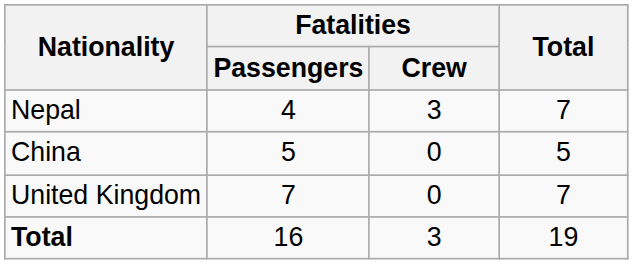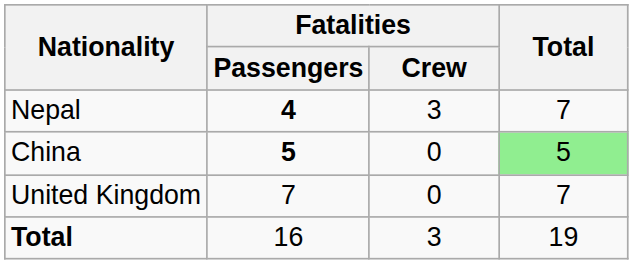(288, 110) normal -> (288, 110) bold
(288, 152) normal -> (288, 152) bold
(563, 152) no background -> (563, 152) lightgreen background
